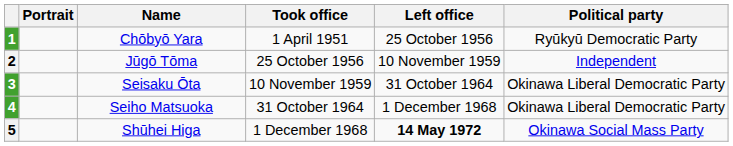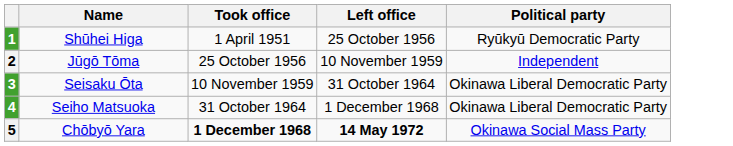- column: (48, 15)
(161, 38) Chōbyō Yara -> (103, 38) Shūhei Higa
(161, 130) Shūhei Higa -> (103, 130) Chōbyō Yara
(310, 130) normal -> (252, 130) bold
